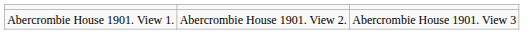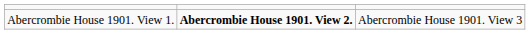(263, 19) normal -> (266, 19) bold
